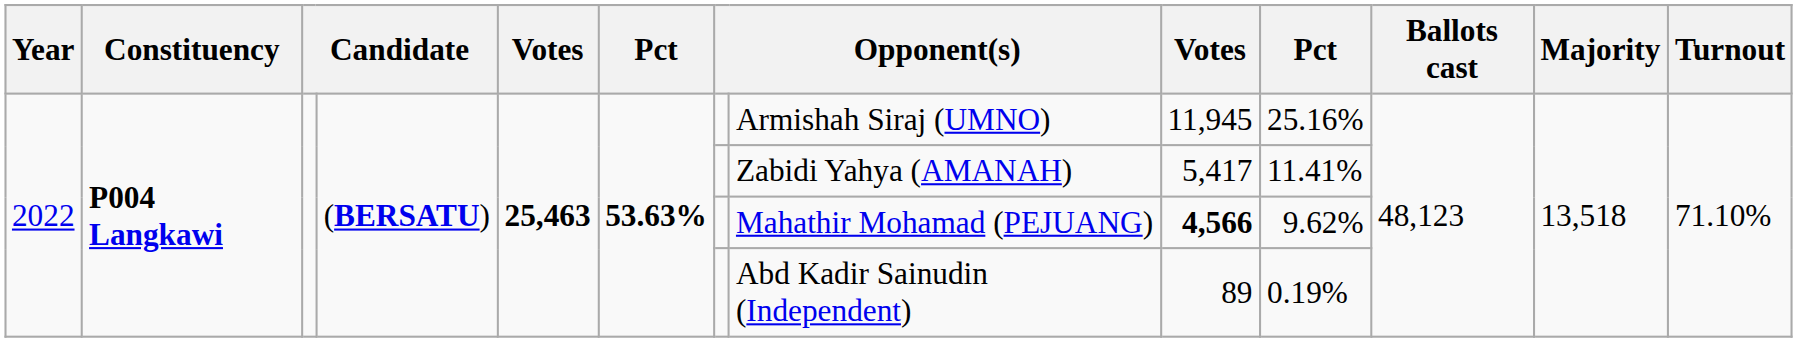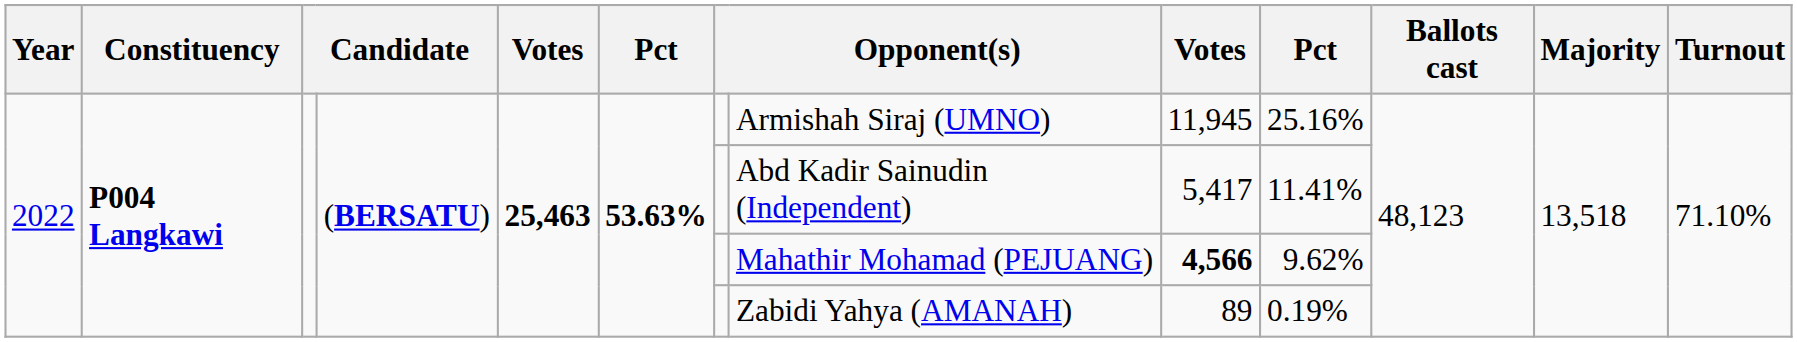(904, 170) Zabidi Yahya (AMANAH) -> (862, 189) Abd Kadir Sainudin (Independent)
(862, 292) Abd Kadir Sainudin (Independent) -> (904, 310) Zabidi Yahya (AMANAH)
